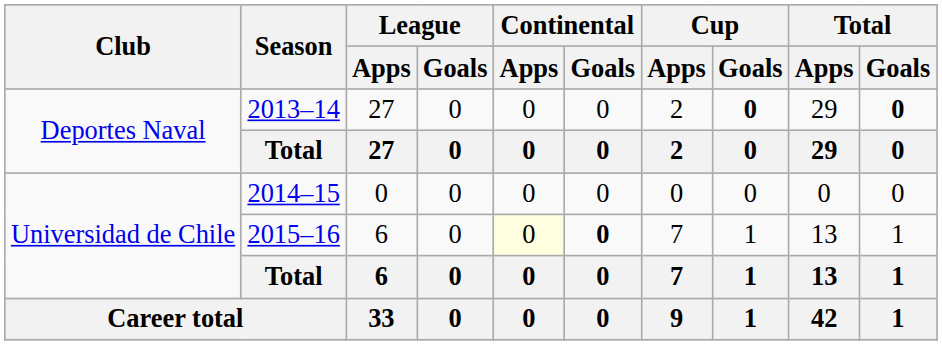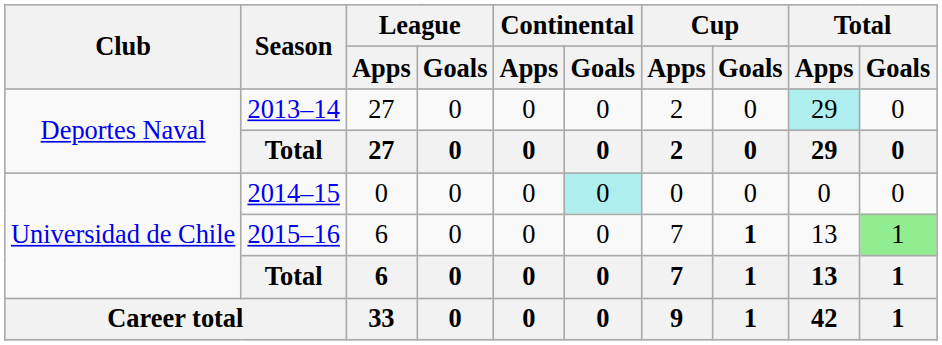(750, 109) bold -> (750, 109) normal
(824, 109) no background -> (824, 109) paleturquoise background
(898, 109) bold -> (898, 109) normal
(603, 192) no background -> (603, 192) paleturquoise background
(529, 234) lightyellow background -> (529, 234) no background
(603, 234) bold -> (603, 234) normal
(750, 234) normal -> (750, 234) bold
(898, 234) no background -> (898, 234) lightgreen background
